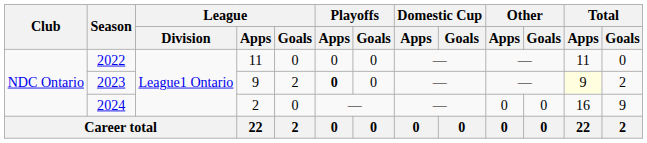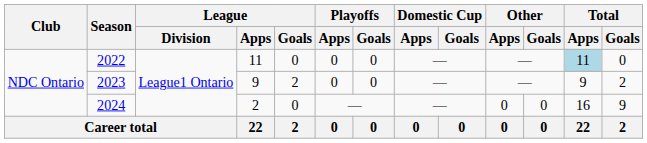(583, 60) no background -> (583, 60) lightblue background
(334, 82) bold -> (334, 82) normal
(583, 82) lightyellow background -> (583, 82) no background
